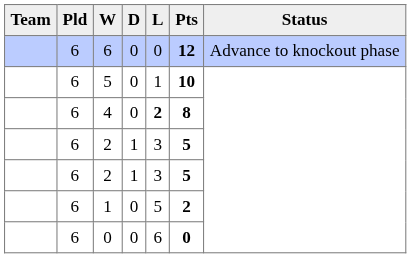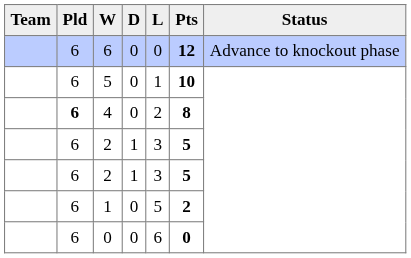(75, 113) normal -> (75, 113) bold
(158, 113) bold -> (158, 113) normal
